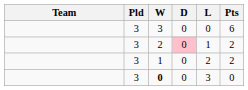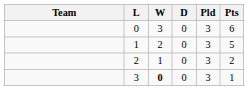columns swapped: (136, 12) <-> (208, 12)
(184, 45) pink background -> (184, 45) no background
(232, 45) 2 -> (232, 45) 5
(232, 77) 0 -> (232, 77) 1
